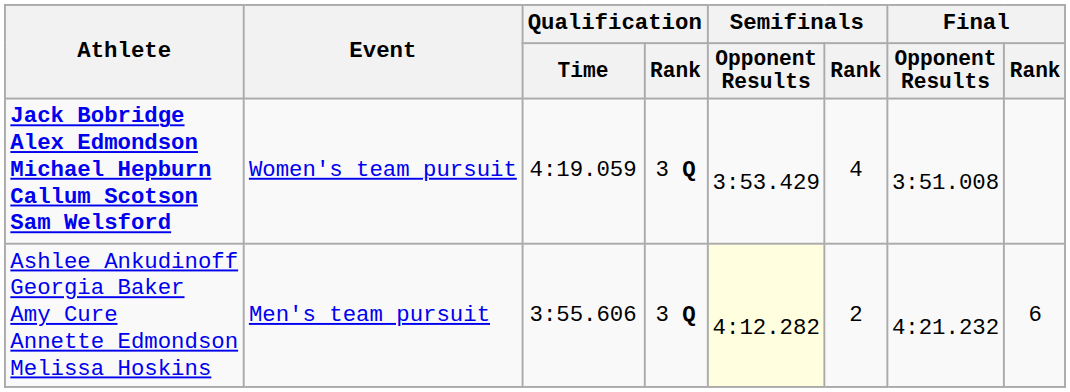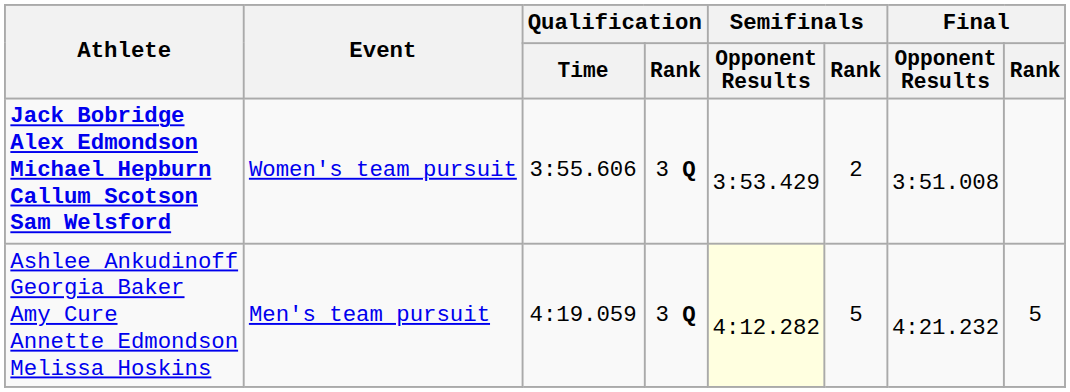(583, 171) 4:19.059 -> (583, 171) 3:55.606
(856, 171) 4 -> (856, 171) 2
(583, 315) 3:55.606 -> (583, 315) 4:19.059
(856, 315) 2 -> (856, 315) 5
(1035, 315) 6 -> (1035, 315) 5
